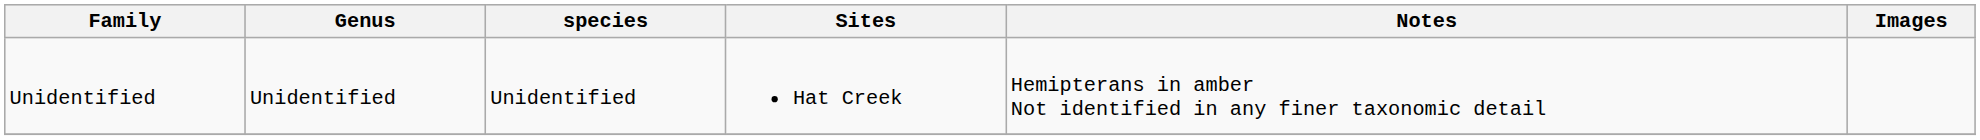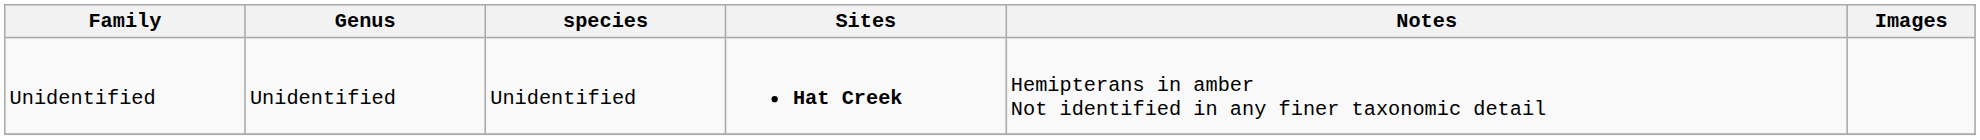(866, 98) normal -> (866, 98) bold
